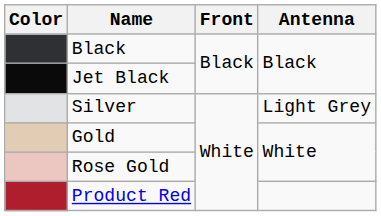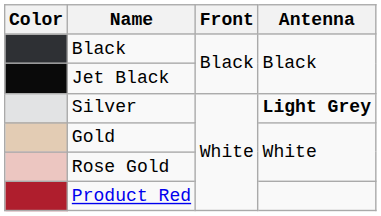(317, 108) normal -> (317, 108) bold
